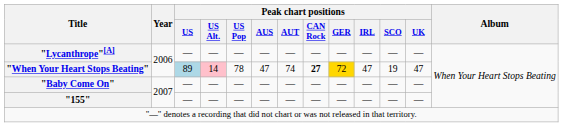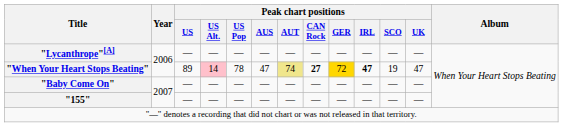(188, 69) lightblue background -> (188, 69) no background
(290, 69) no background -> (290, 69) khaki background
(367, 69) normal -> (367, 69) bold
